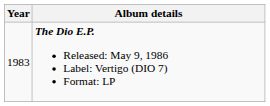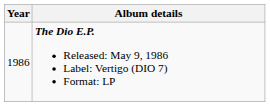(18, 62) 1983 -> (18, 62) 1986
